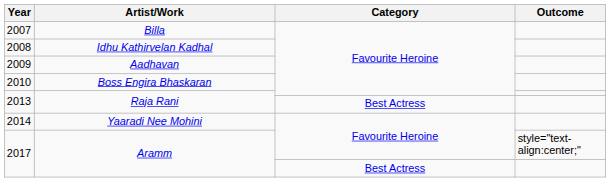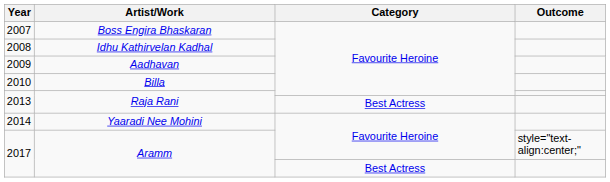(155, 30) Billa -> (155, 30) Boss Engira Bhaskaran
(155, 82) Boss Engira Bhaskaran -> (155, 82) Billa
